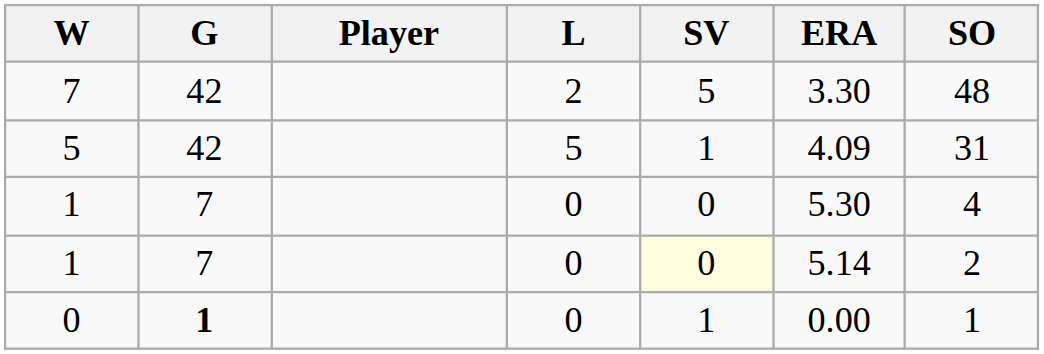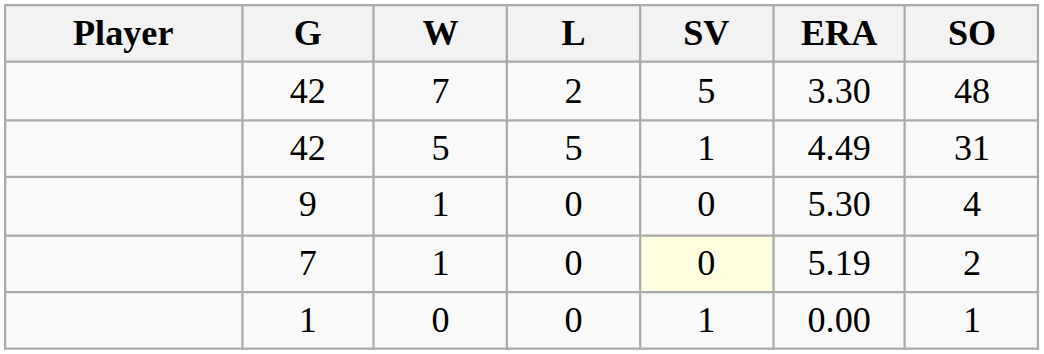columns swapped: (389, 33) <-> (72, 33)
(839, 147) 4.09 -> (839, 147) 4.49
(204, 205) 7 -> (308, 205) 9
(839, 262) 5.14 -> (839, 262) 5.19
(204, 319) bold -> (308, 319) normal
